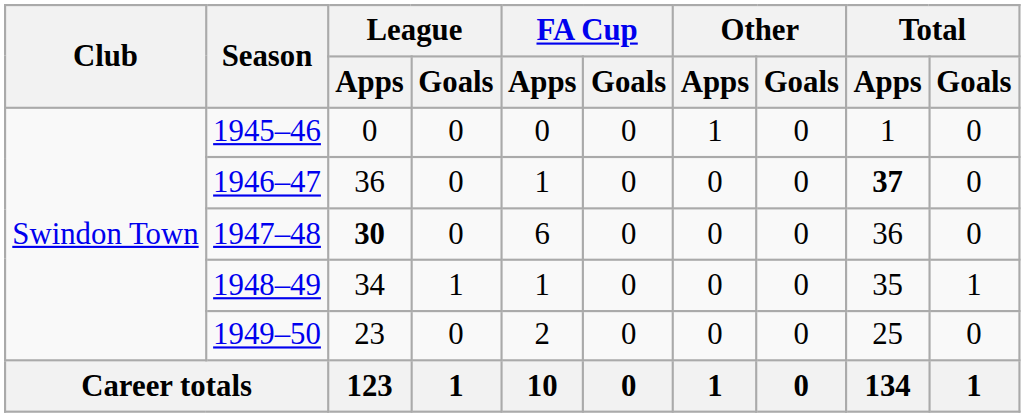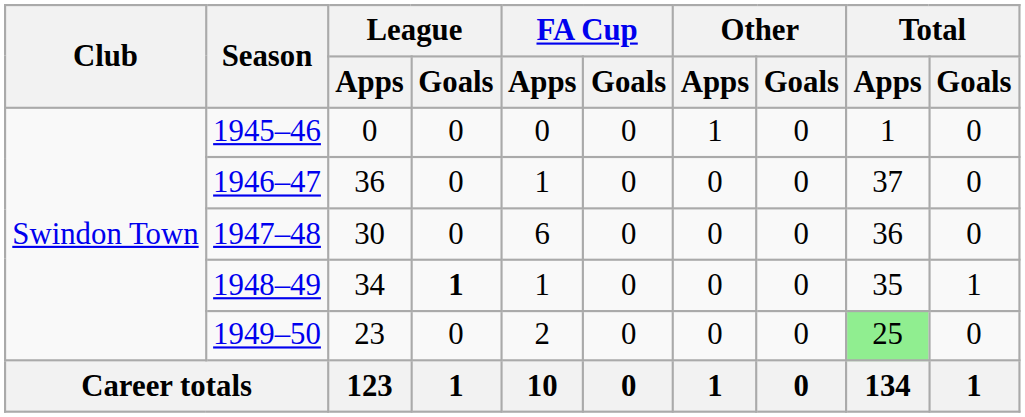(888, 182) bold -> (888, 182) normal
(370, 233) bold -> (370, 233) normal
(456, 284) normal -> (456, 284) bold
(888, 335) no background -> (888, 335) lightgreen background
